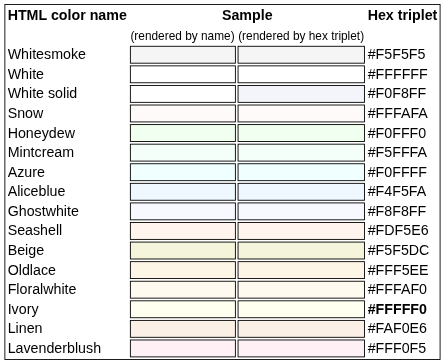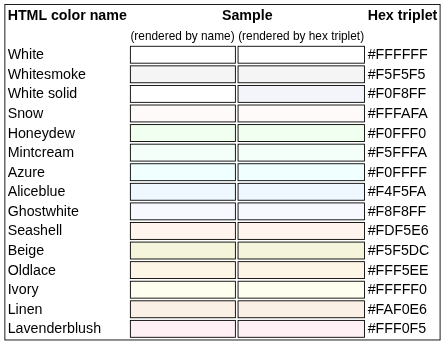rows swapped: (26, 74) <-> (47, 54)
- row: (42, 289)
(397, 309) bold -> (397, 289) normal
